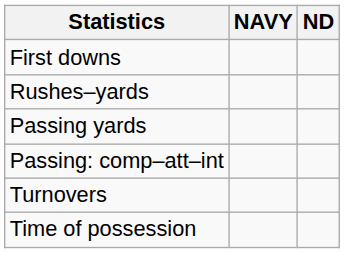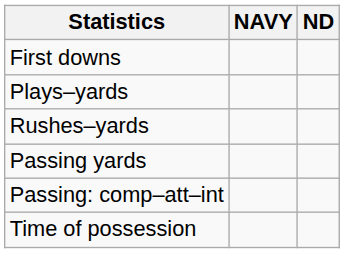+ row: (69, 91)
- row: (58, 195)
